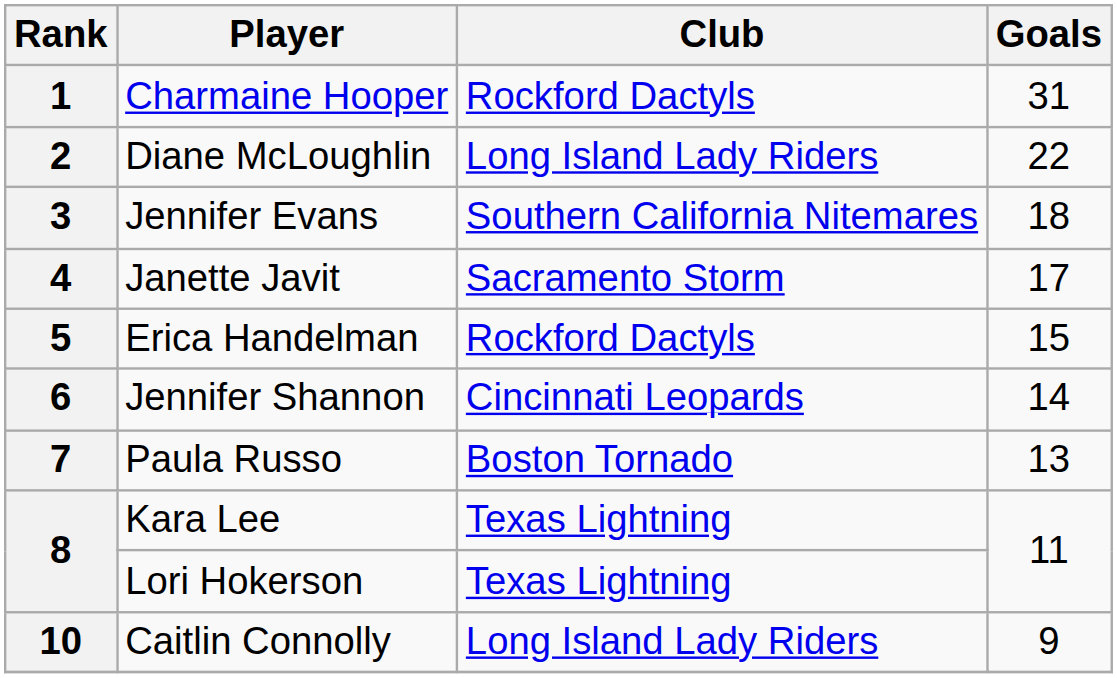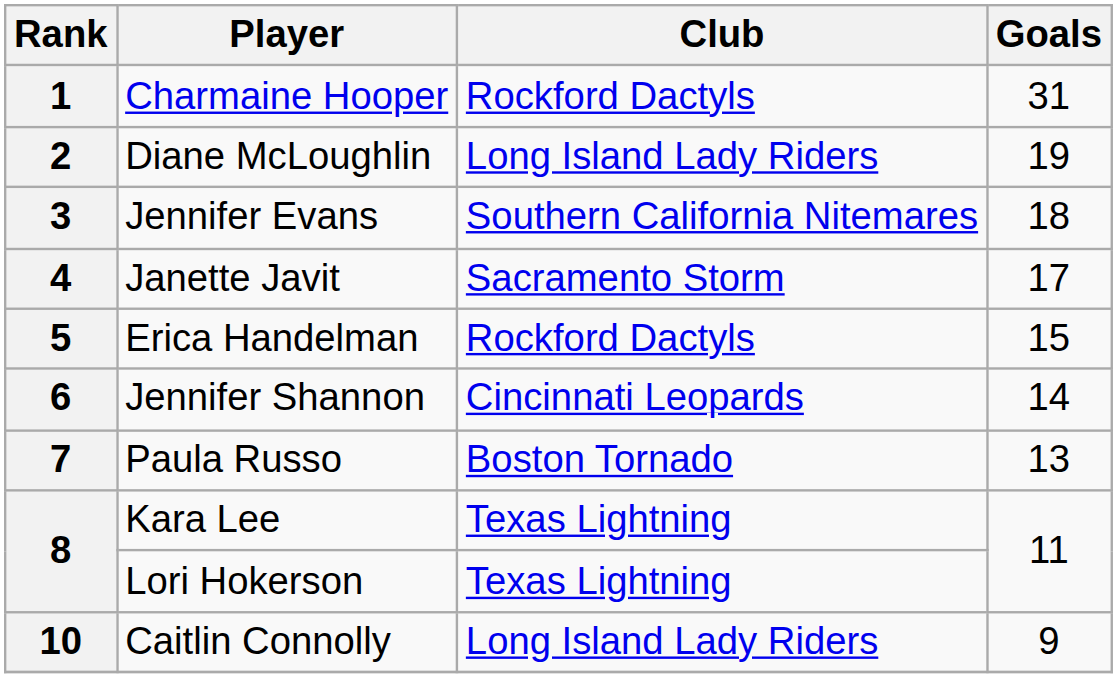(1049, 156) 22 -> (1049, 156) 19
